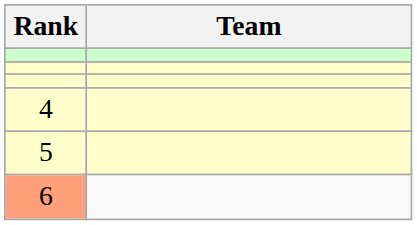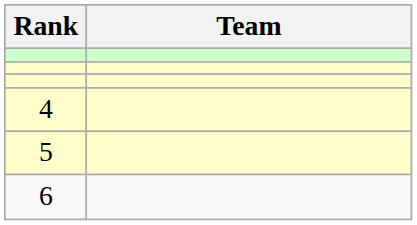(46, 196) lightsalmon background -> (46, 196) no background
